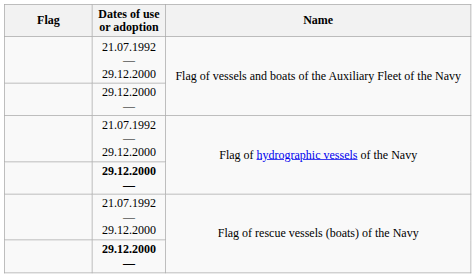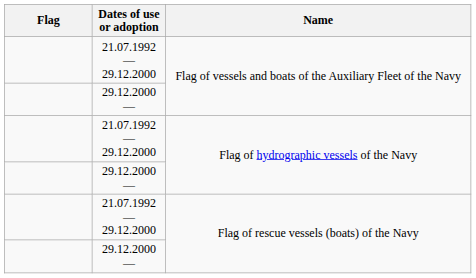(129, 177) bold -> (129, 177) normal
(129, 256) bold -> (129, 256) normal
